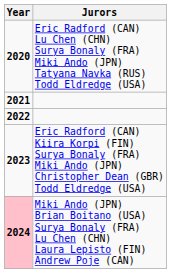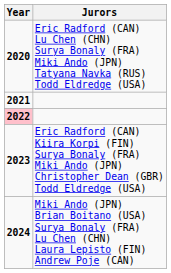(18, 116) no background -> (18, 116) pink background
(18, 232) pink background -> (18, 232) no background
